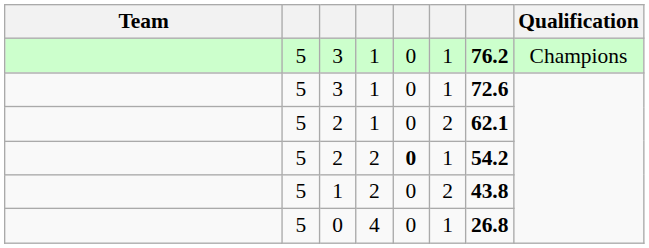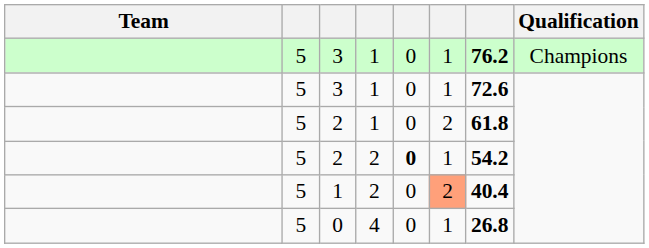(490, 123) 62.1 -> (490, 123) 61.8
(448, 191) no background -> (448, 191) lightsalmon background
(490, 191) 43.8 -> (490, 191) 40.4
